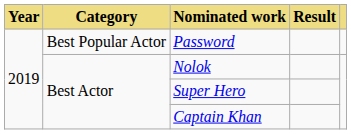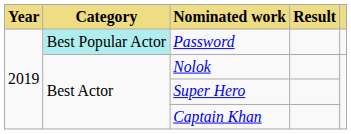(106, 41) no background -> (106, 41) paleturquoise background
